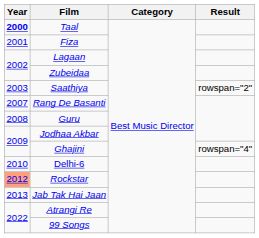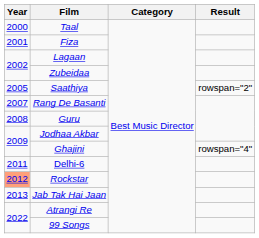(17, 27) bold -> (17, 27) normal
(17, 88) 2003 -> (17, 88) 2005
(17, 164) 2010 -> (17, 164) 2011
